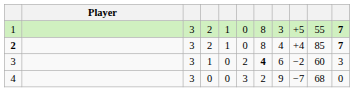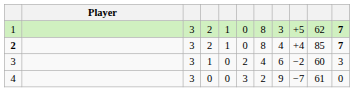(320, 29) 55 -> (320, 29) 62
(263, 62) bold -> (263, 62) normal
(320, 78) 68 -> (320, 78) 61
